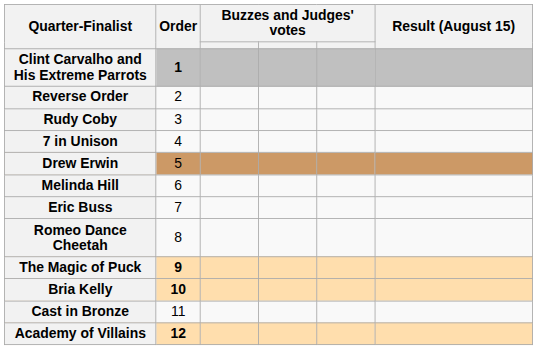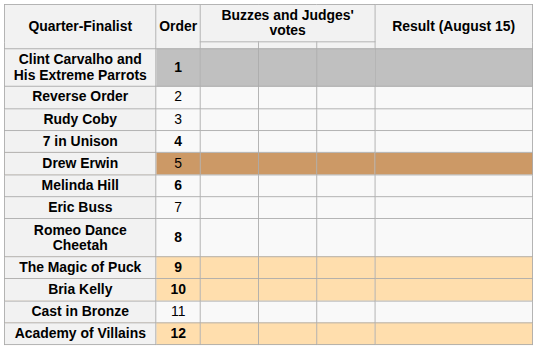(178, 141) normal -> (178, 141) bold
(178, 185) normal -> (178, 185) bold
(178, 237) normal -> (178, 237) bold
